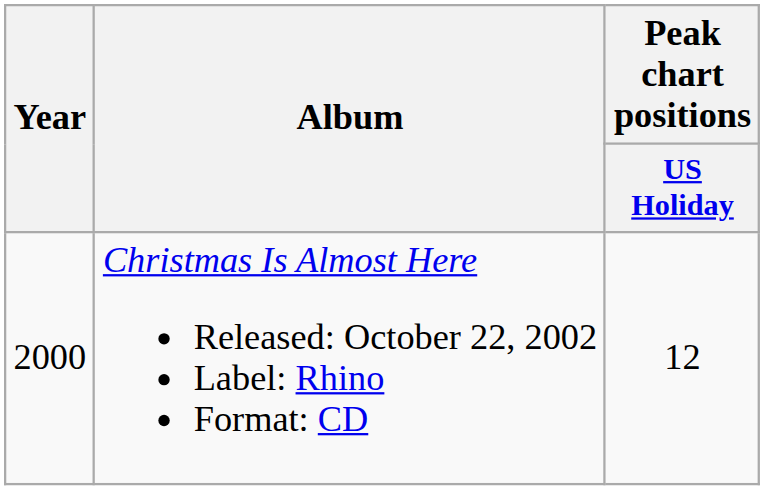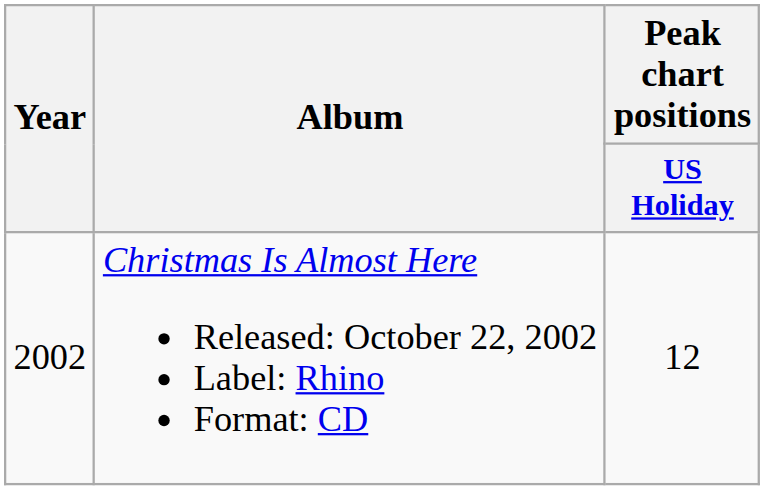(50, 357) 2000 -> (50, 357) 2002
